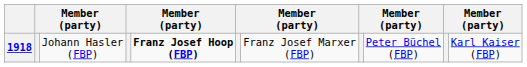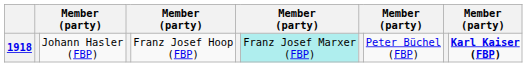(183, 48) bold -> (183, 48) normal
(300, 48) no background -> (300, 48) paleturquoise background
(485, 48) normal -> (485, 48) bold
